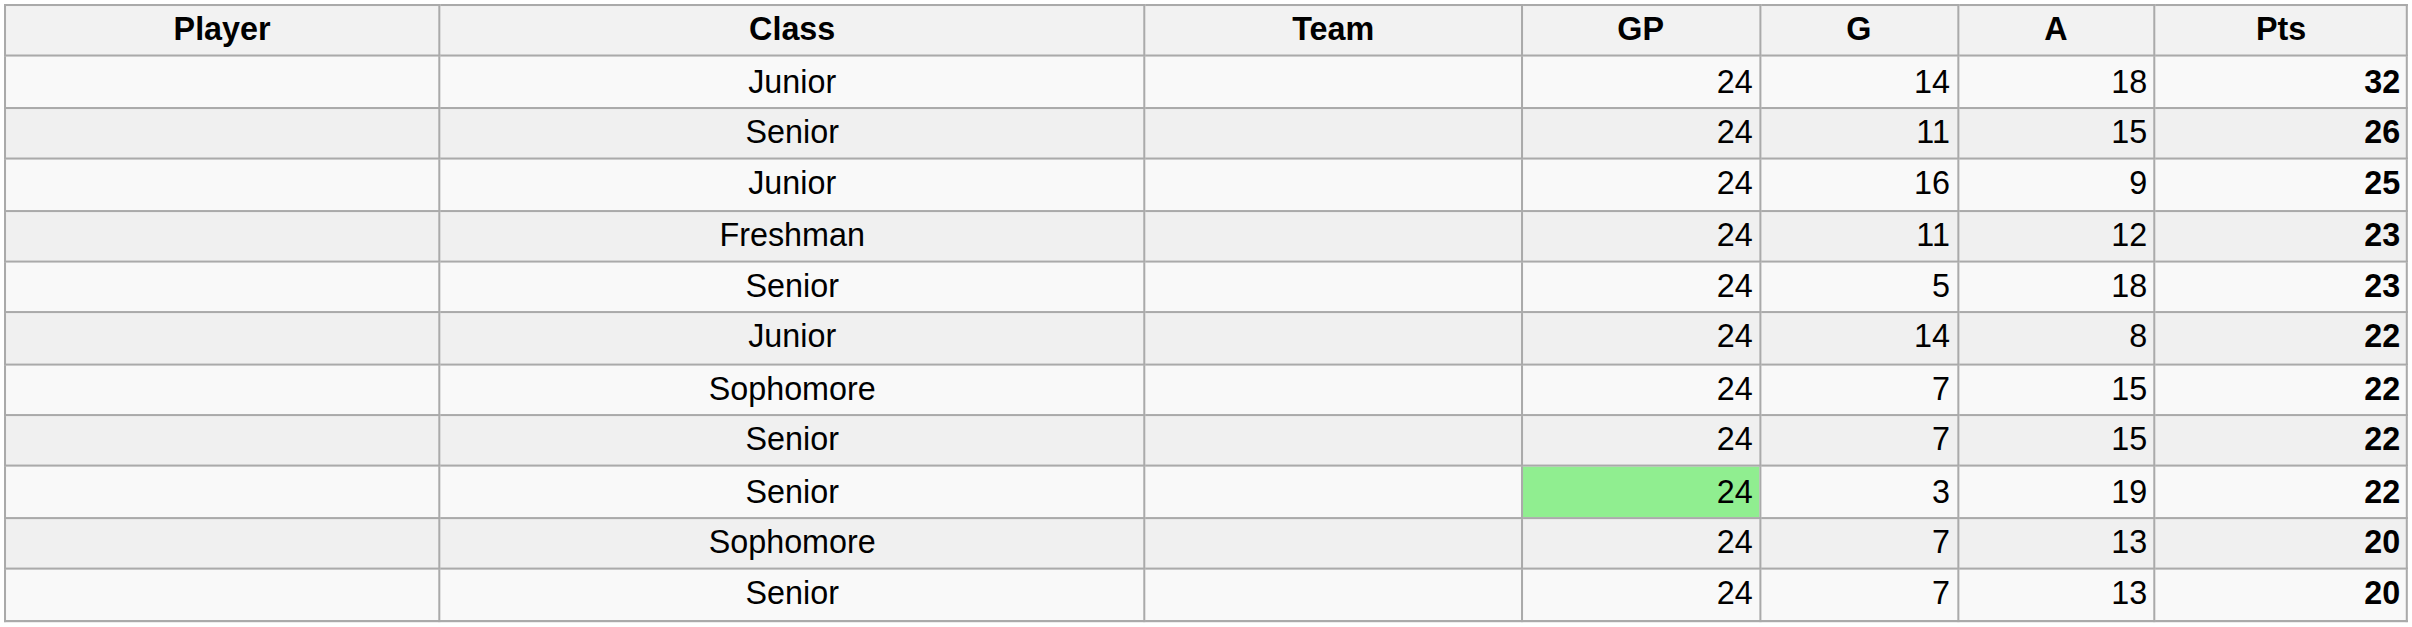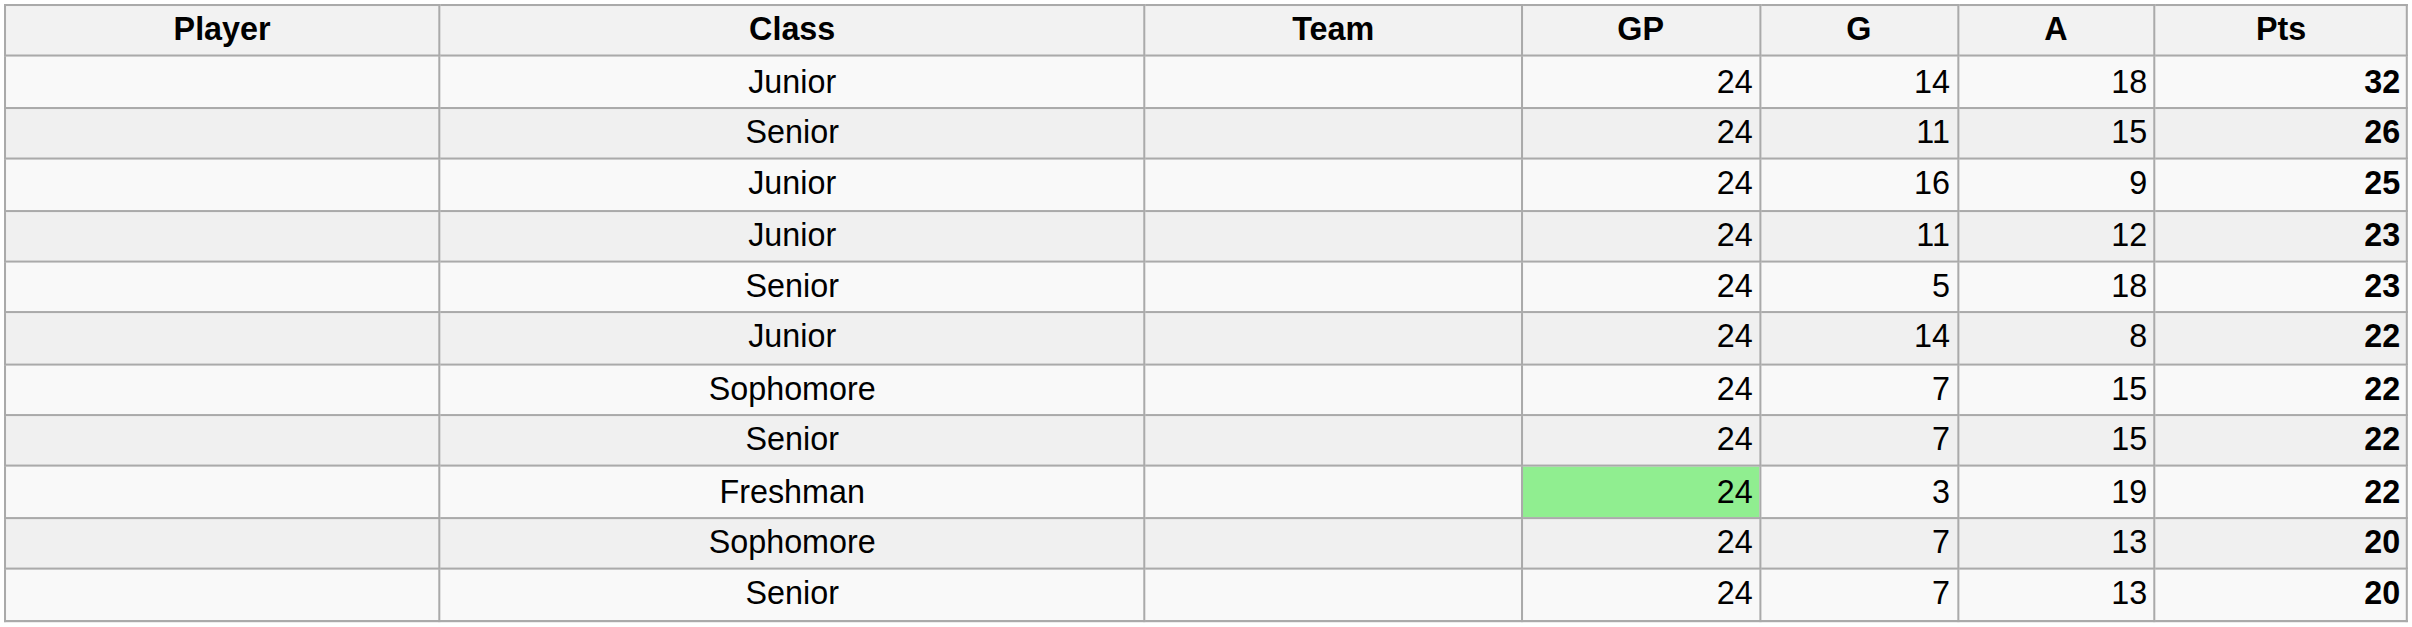(792, 235) Freshman -> (792, 235) Junior
(792, 491) Senior -> (792, 491) Freshman
